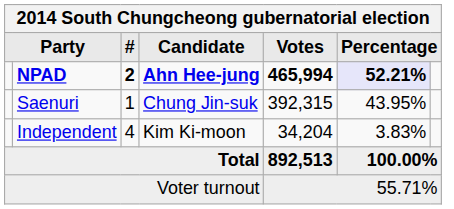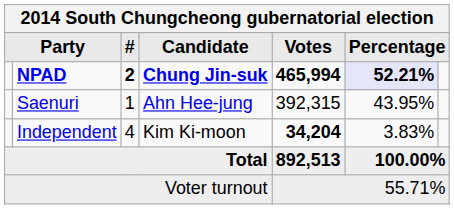(201, 75) Ahn Hee-jung -> (205, 75) Chung Jin-suk
(200, 103) Chung Jin-suk -> (198, 103) Ahn Hee-jung
(305, 132) normal -> (313, 132) bold
